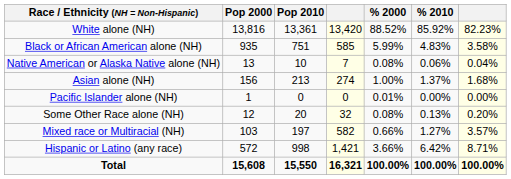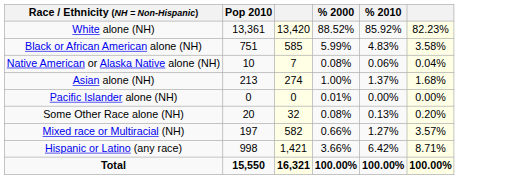- column: (249, 13)
